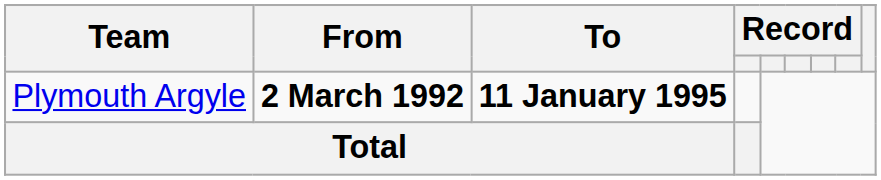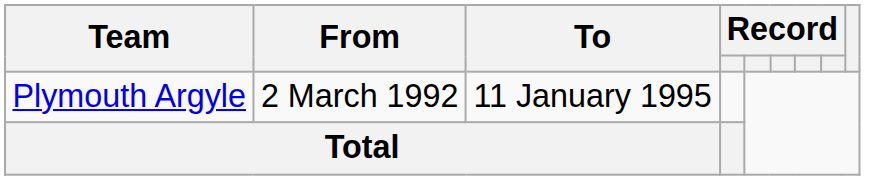(362, 96) bold -> (360, 96) normal
(603, 96) bold -> (593, 96) normal
